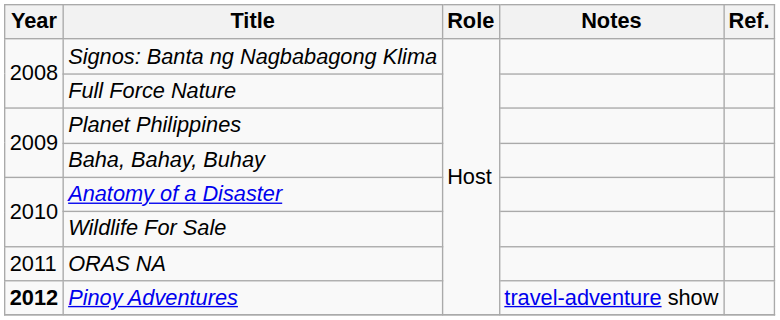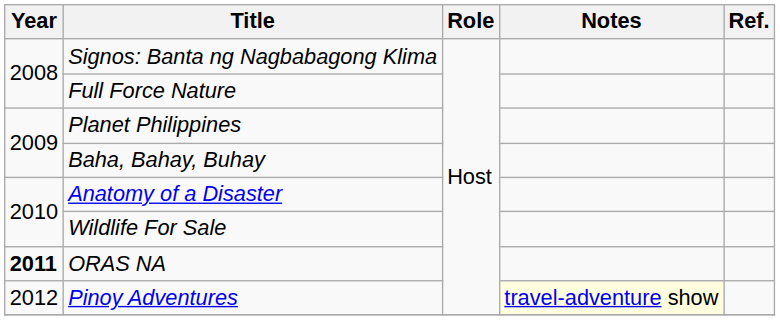(33, 263) normal -> (33, 263) bold
(34, 297) bold -> (34, 297) normal
(611, 297) no background -> (611, 297) lightyellow background
